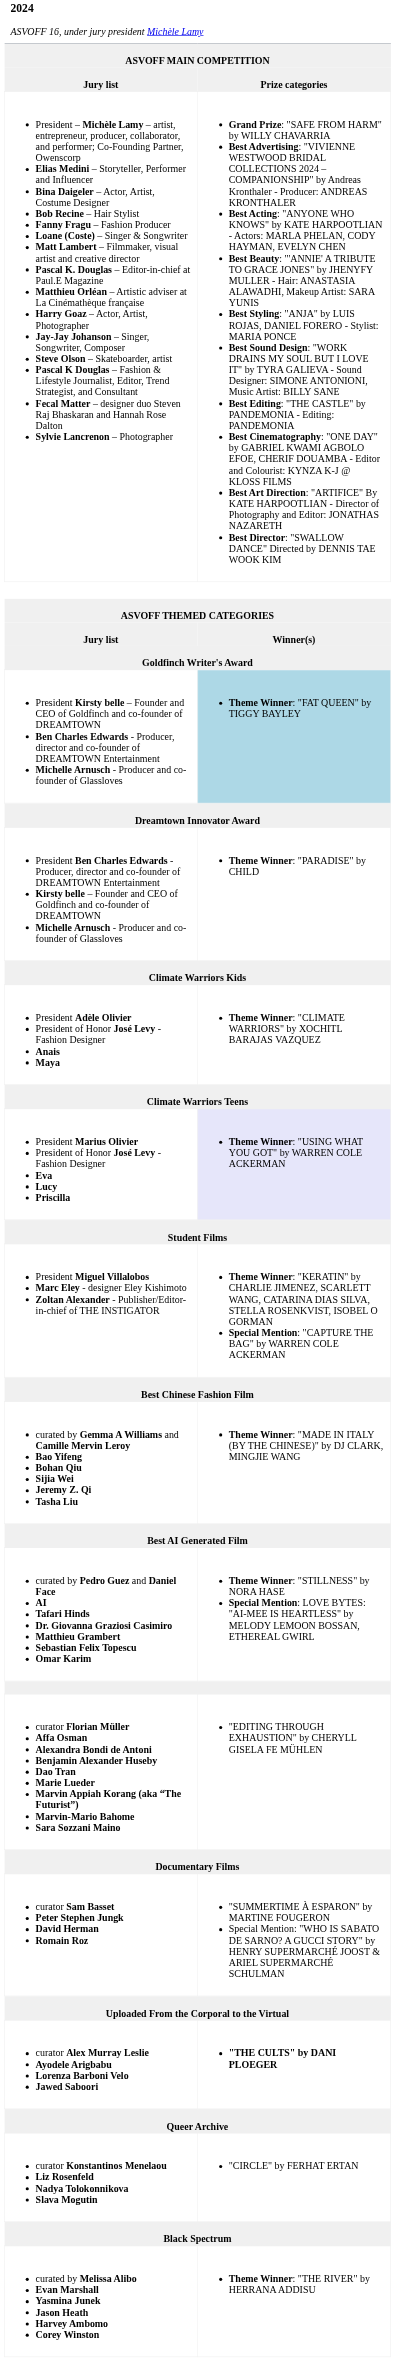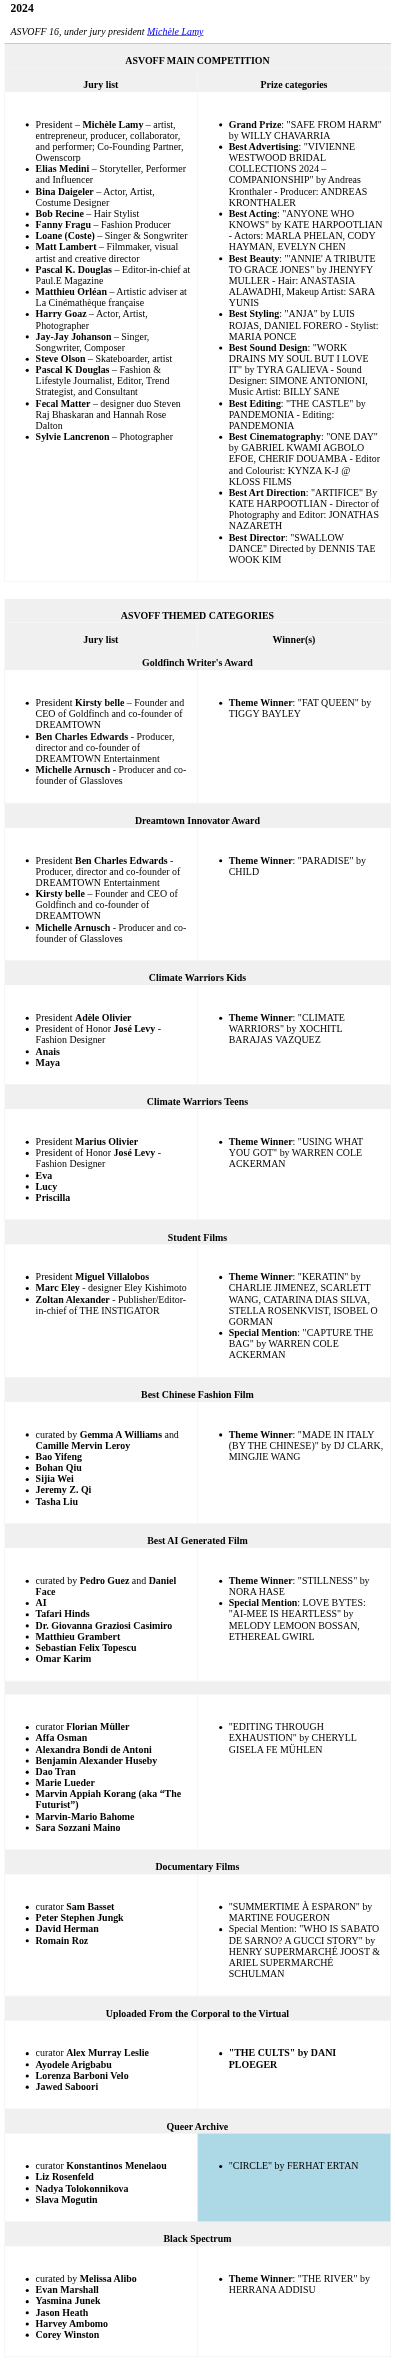(294, 709) lightblue background -> (294, 709) no background
(294, 1153) lavender background -> (294, 1153) no background
(294, 2166) no background -> (294, 2166) lightblue background
